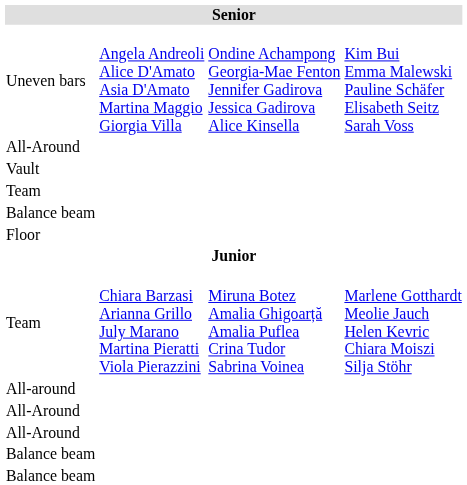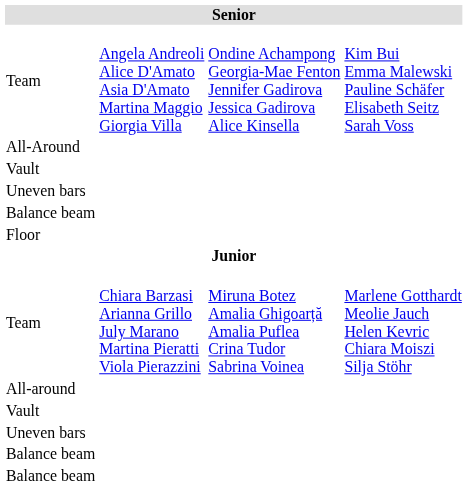(46, 81) Uneven bars -> (23, 81) Team
(23, 191) Team -> (46, 191) Uneven bars
(43, 410) All-Around -> (23, 410) Vault
(43, 432) All-Around -> (46, 432) Uneven bars
